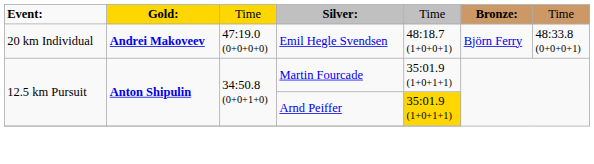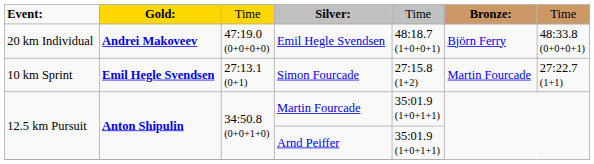+ row: (318, 75)
(429, 108) gold background -> (417, 142) no background
